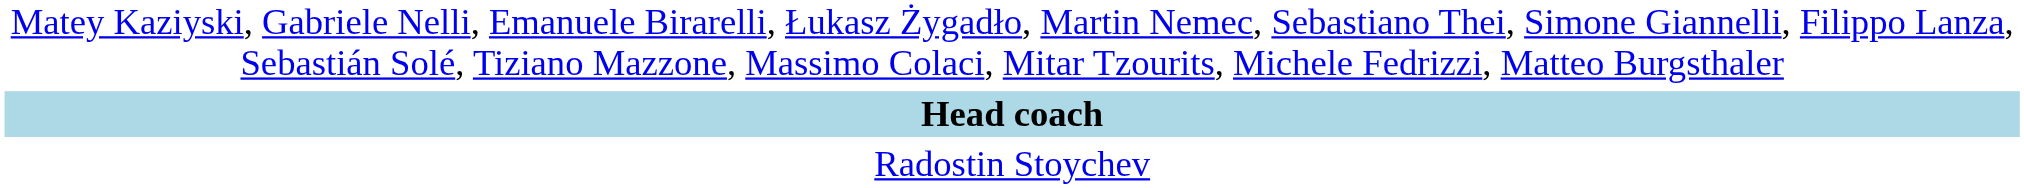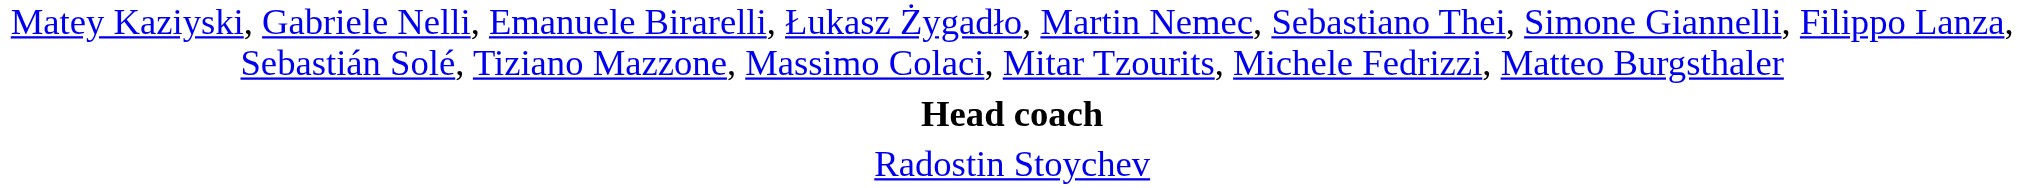(1012, 113) lightblue background -> (1012, 113) no background
